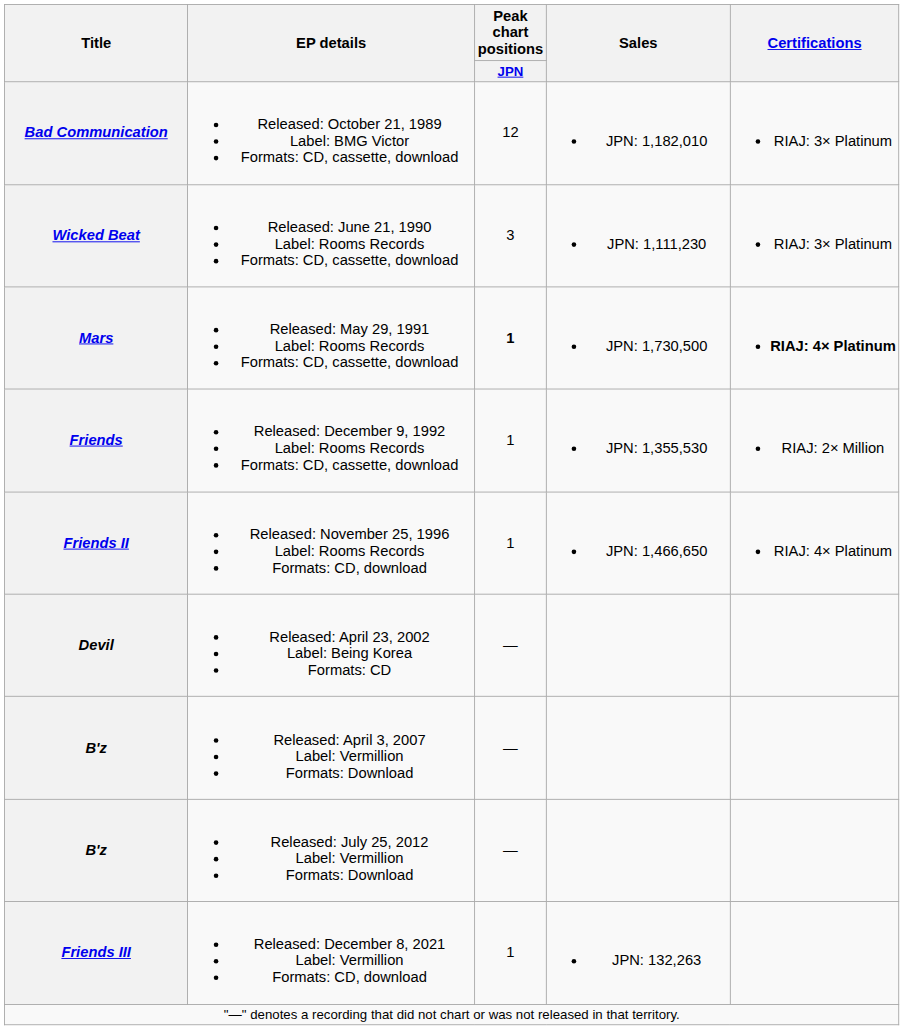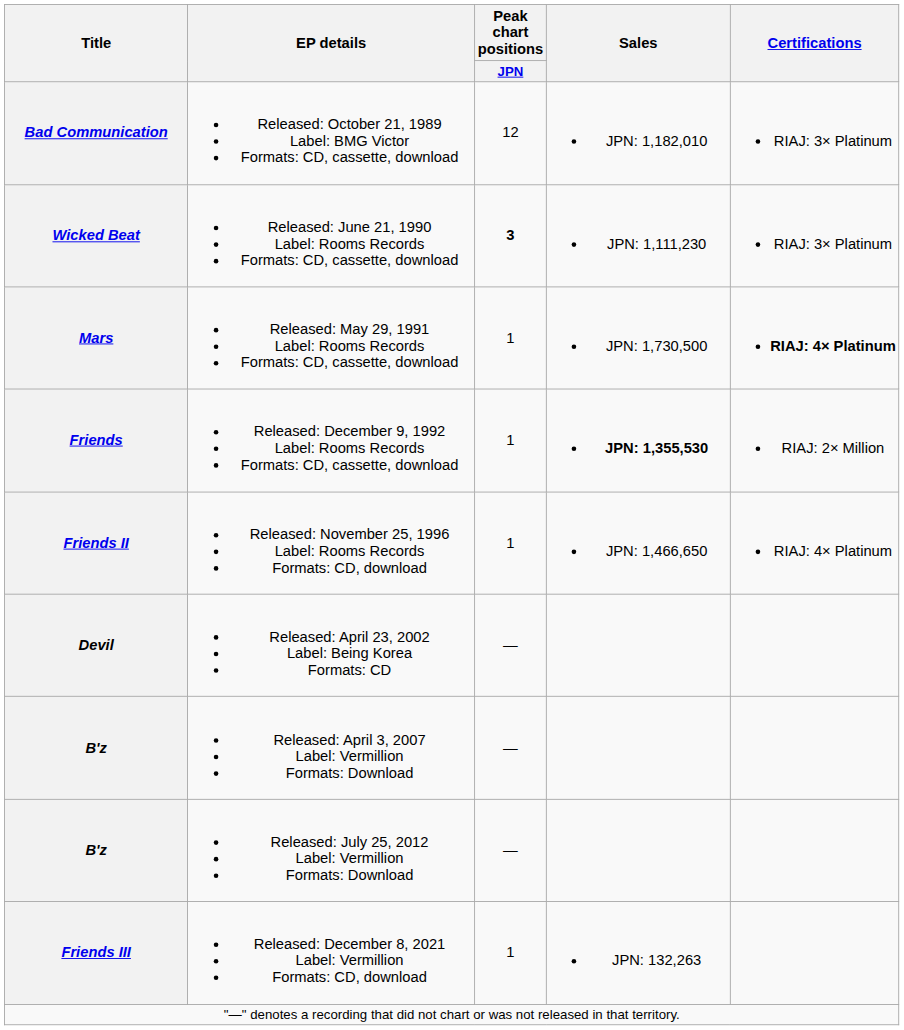(510, 235) normal -> (510, 235) bold
(510, 338) bold -> (510, 338) normal
(638, 449) normal -> (638, 449) bold
